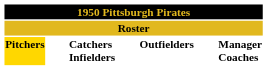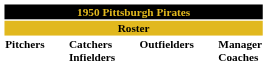(25, 44) gold background -> (25, 44) no background
